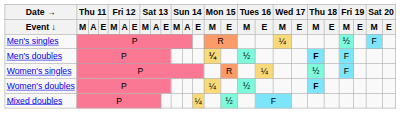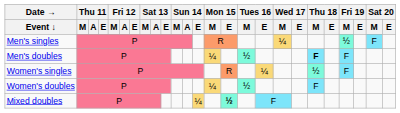(212, 56) bold -> (212, 56) normal
(316, 86) bold -> (316, 86) normal
(229, 101) normal -> (229, 101) bold
